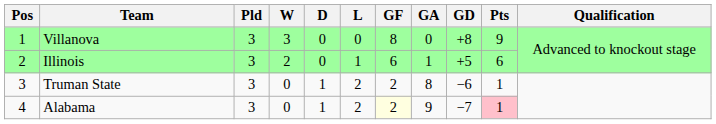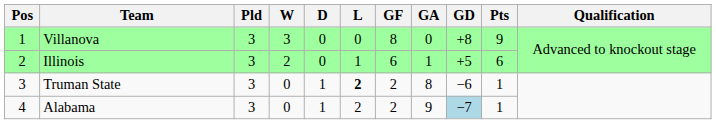(358, 84) normal -> (358, 84) bold
(393, 107) lightyellow background -> (393, 107) no background
(464, 107) no background -> (464, 107) lightblue background
(500, 107) pink background -> (500, 107) no background
